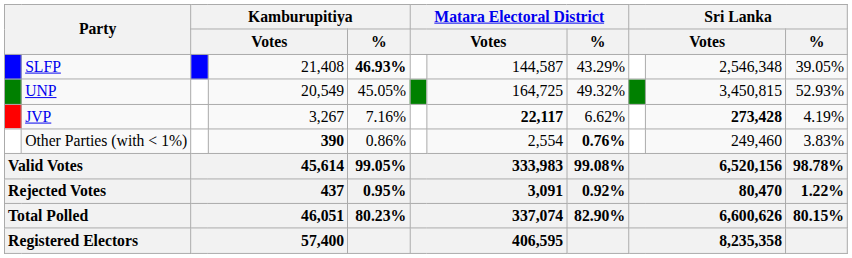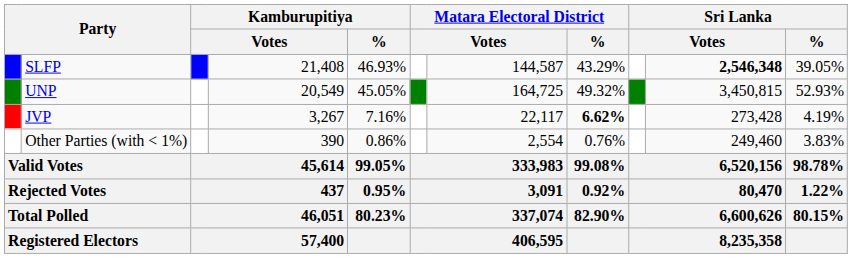(381, 66) bold -> (382, 66) normal
(751, 66) normal -> (751, 66) bold
(542, 116) bold -> (542, 116) normal
(605, 116) normal -> (604, 116) bold
(757, 116) bold -> (757, 116) normal
(332, 141) bold -> (332, 141) normal
(604, 141) bold -> (605, 141) normal
